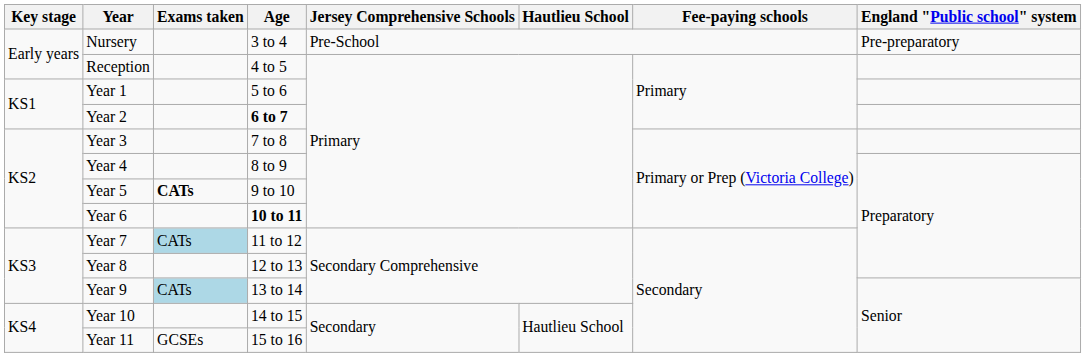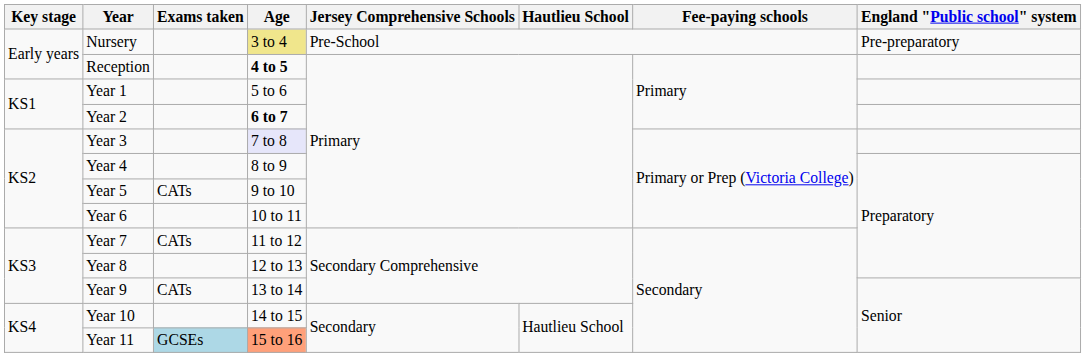(269, 41) no background -> (269, 41) khaki background
(269, 66) normal -> (269, 66) bold
(269, 141) no background -> (269, 141) lavender background
(175, 191) bold -> (174, 191) normal
(277, 215) bold -> (276, 215) normal
(174, 240) lightblue background -> (174, 240) no background
(174, 290) lightblue background -> (174, 290) no background
(180, 340) no background -> (180, 340) lightblue background
(277, 340) no background -> (277, 340) lightsalmon background
